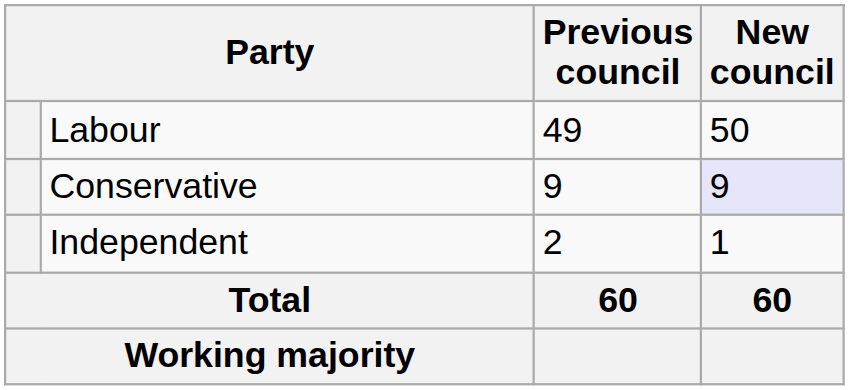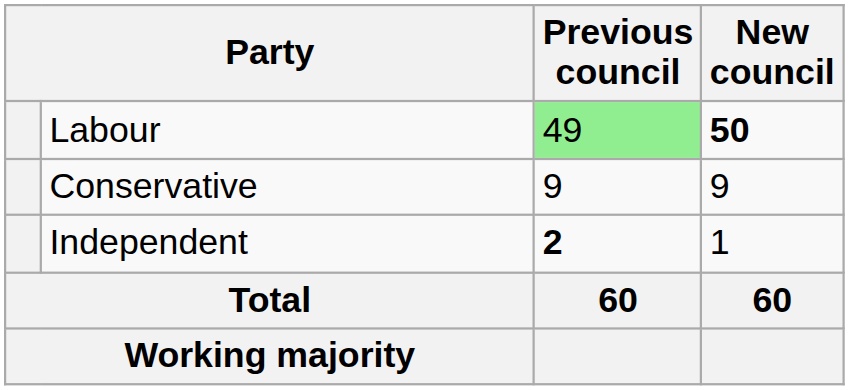(563, 129) no background -> (563, 129) lightgreen background
(730, 129) normal -> (730, 129) bold
(720, 186) lavender background -> (720, 186) no background
(553, 242) normal -> (553, 242) bold
